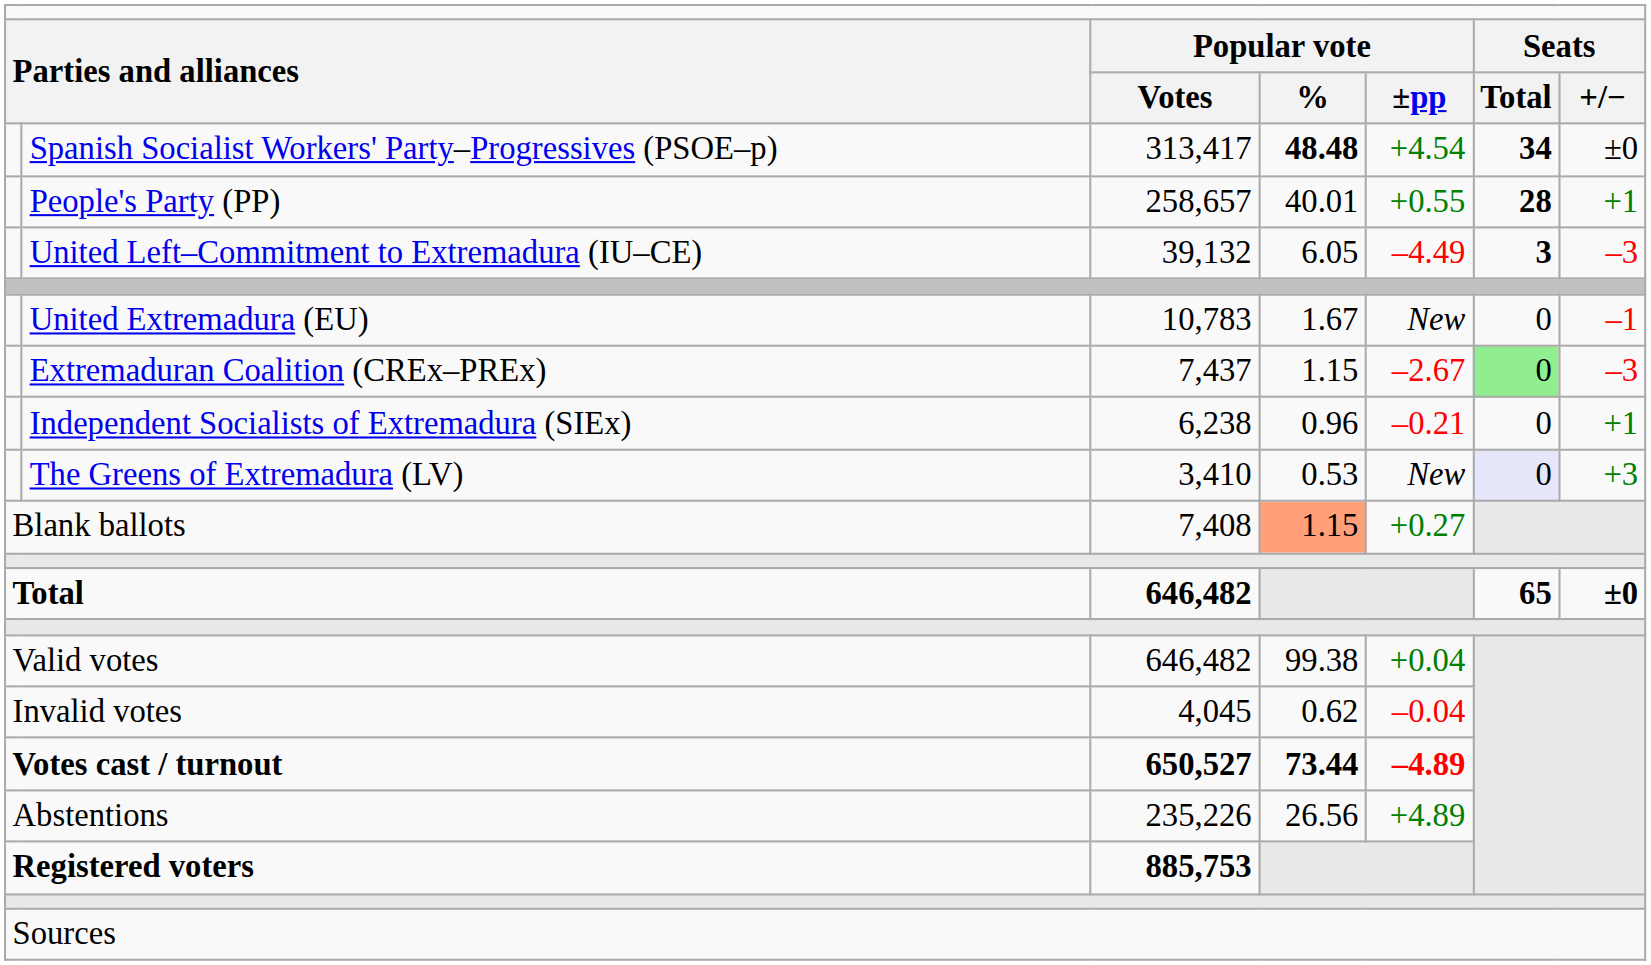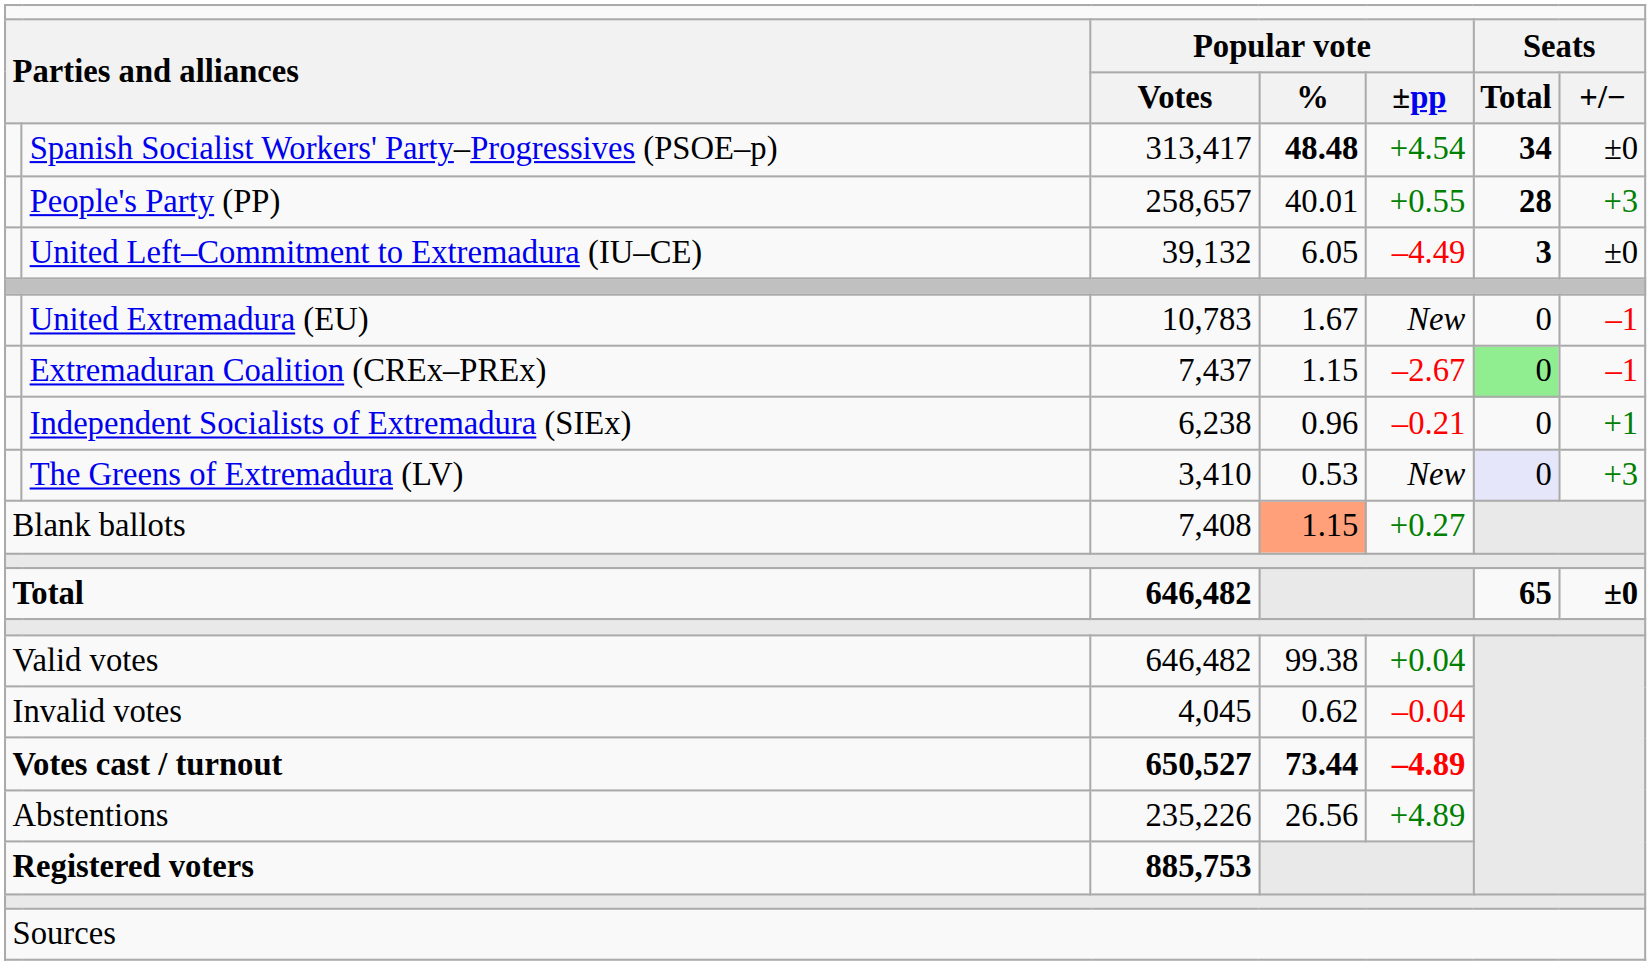(1621, 200) +1 -> (1621, 200) +3
(1622, 252) –3 -> (1621, 252) ±0
(1622, 371) –3 -> (1622, 371) –1
